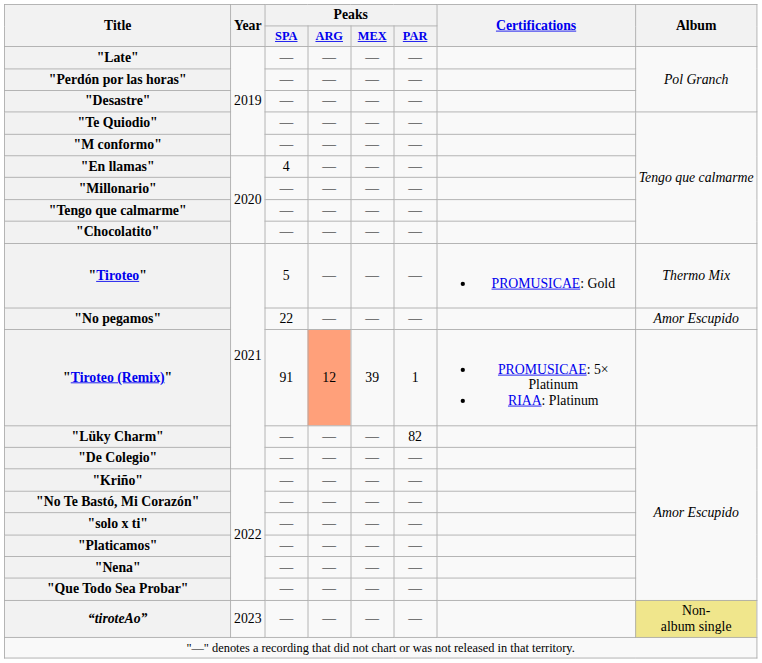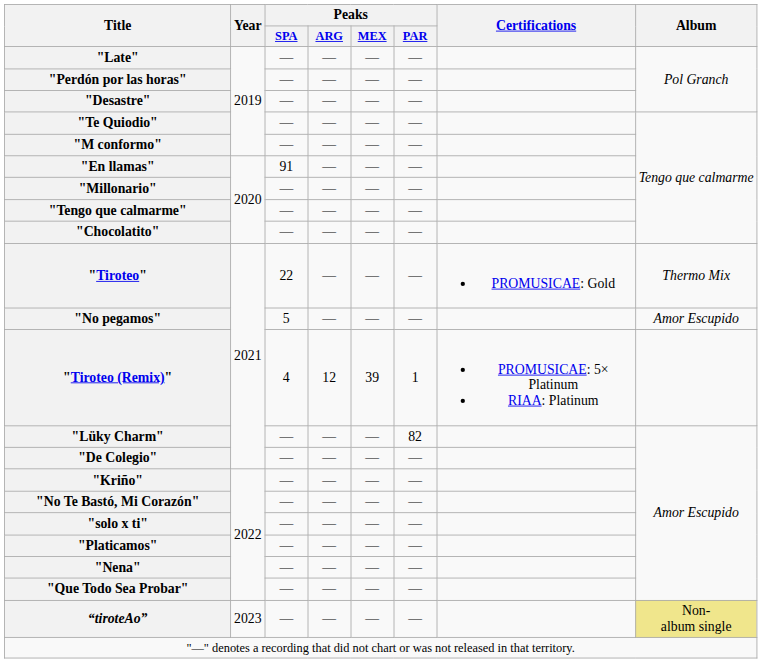(286, 166) 4 -> (286, 166) 91
(286, 275) 5 -> (286, 275) 22
(286, 318) 22 -> (286, 318) 5
(286, 377) 91 -> (286, 377) 4
(329, 377) lightsalmon background -> (329, 377) no background
